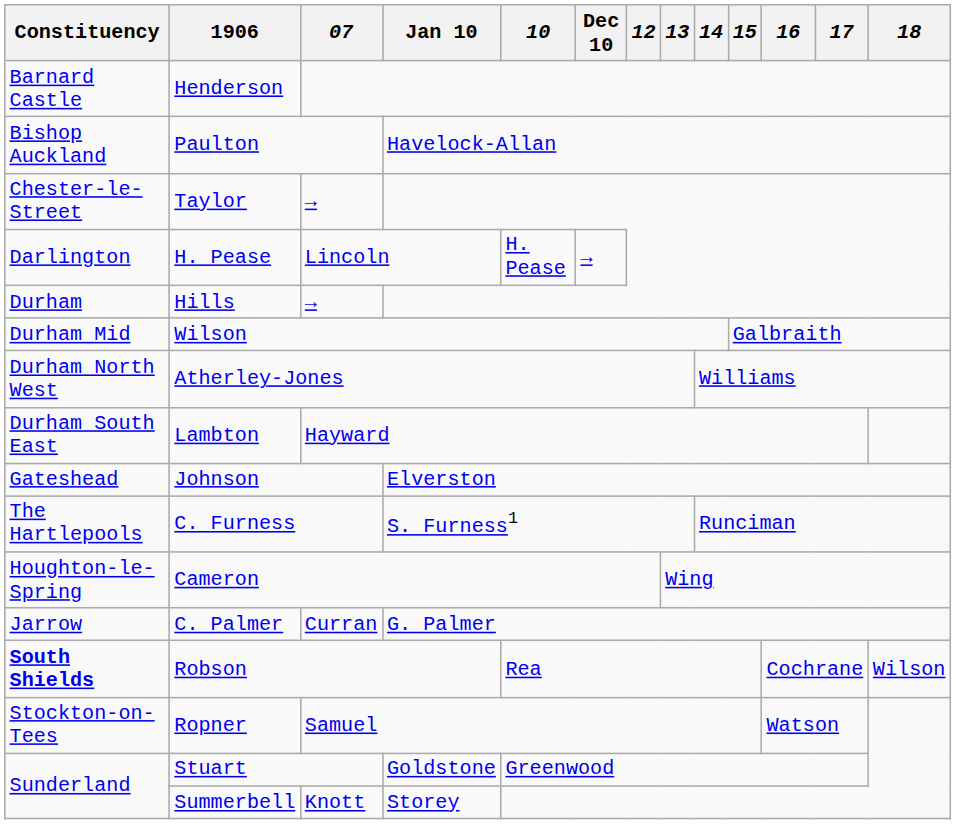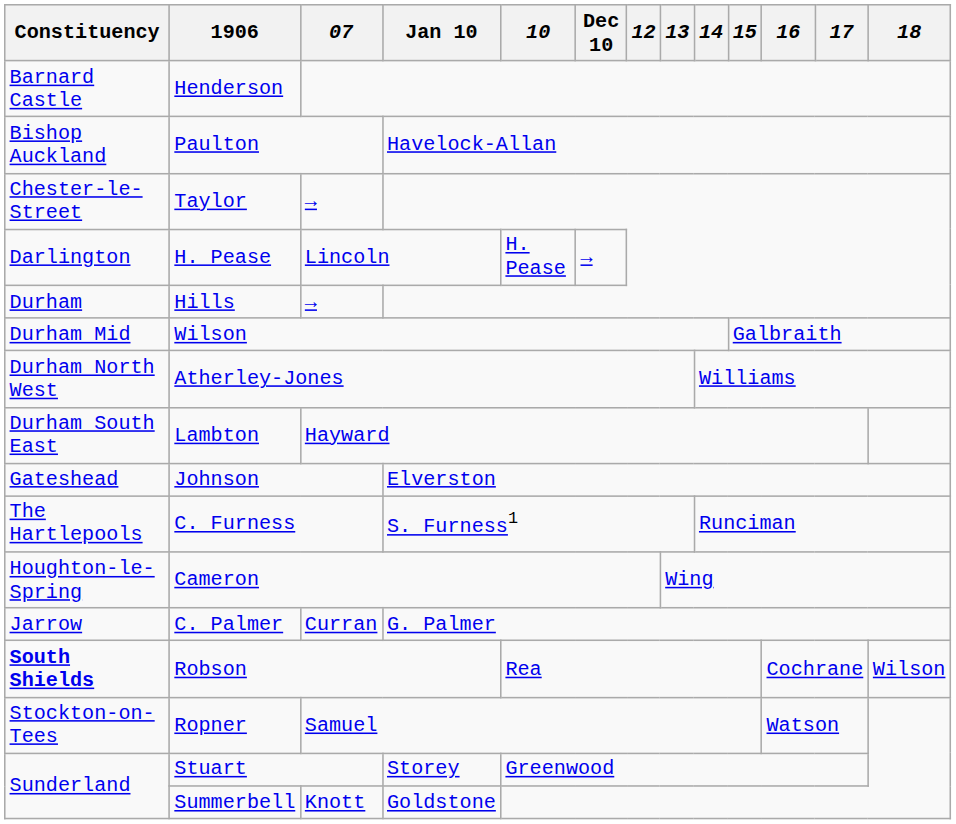(441, 770) Goldstone -> (423, 770) Storey
(423, 802) Storey -> (441, 802) Goldstone
